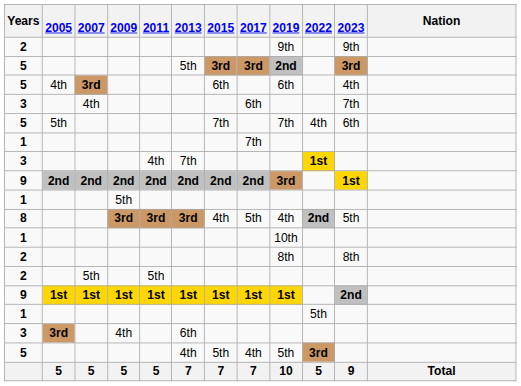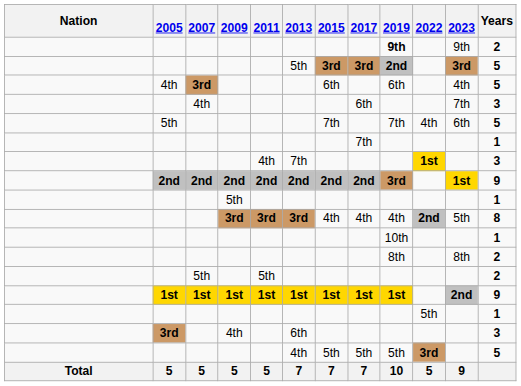columns swapped: (442, 21) <-> (23, 21)
(286, 47) normal -> (396, 47) bold
(253, 219) 5th -> (364, 219) 4th
(253, 353) 4th -> (364, 353) 5th
